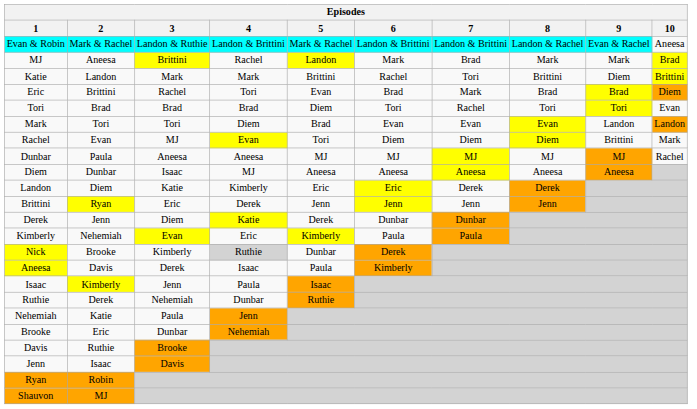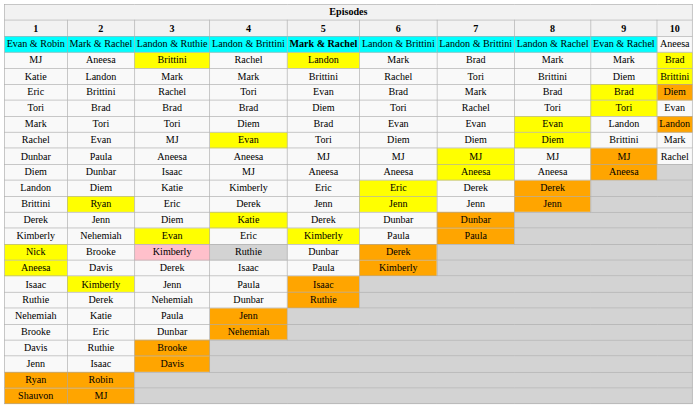(321, 44) normal -> (323, 44) bold
(172, 252) no background -> (172, 252) pink background
